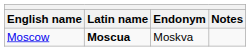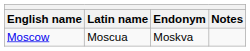(109, 37) bold -> (107, 37) normal
